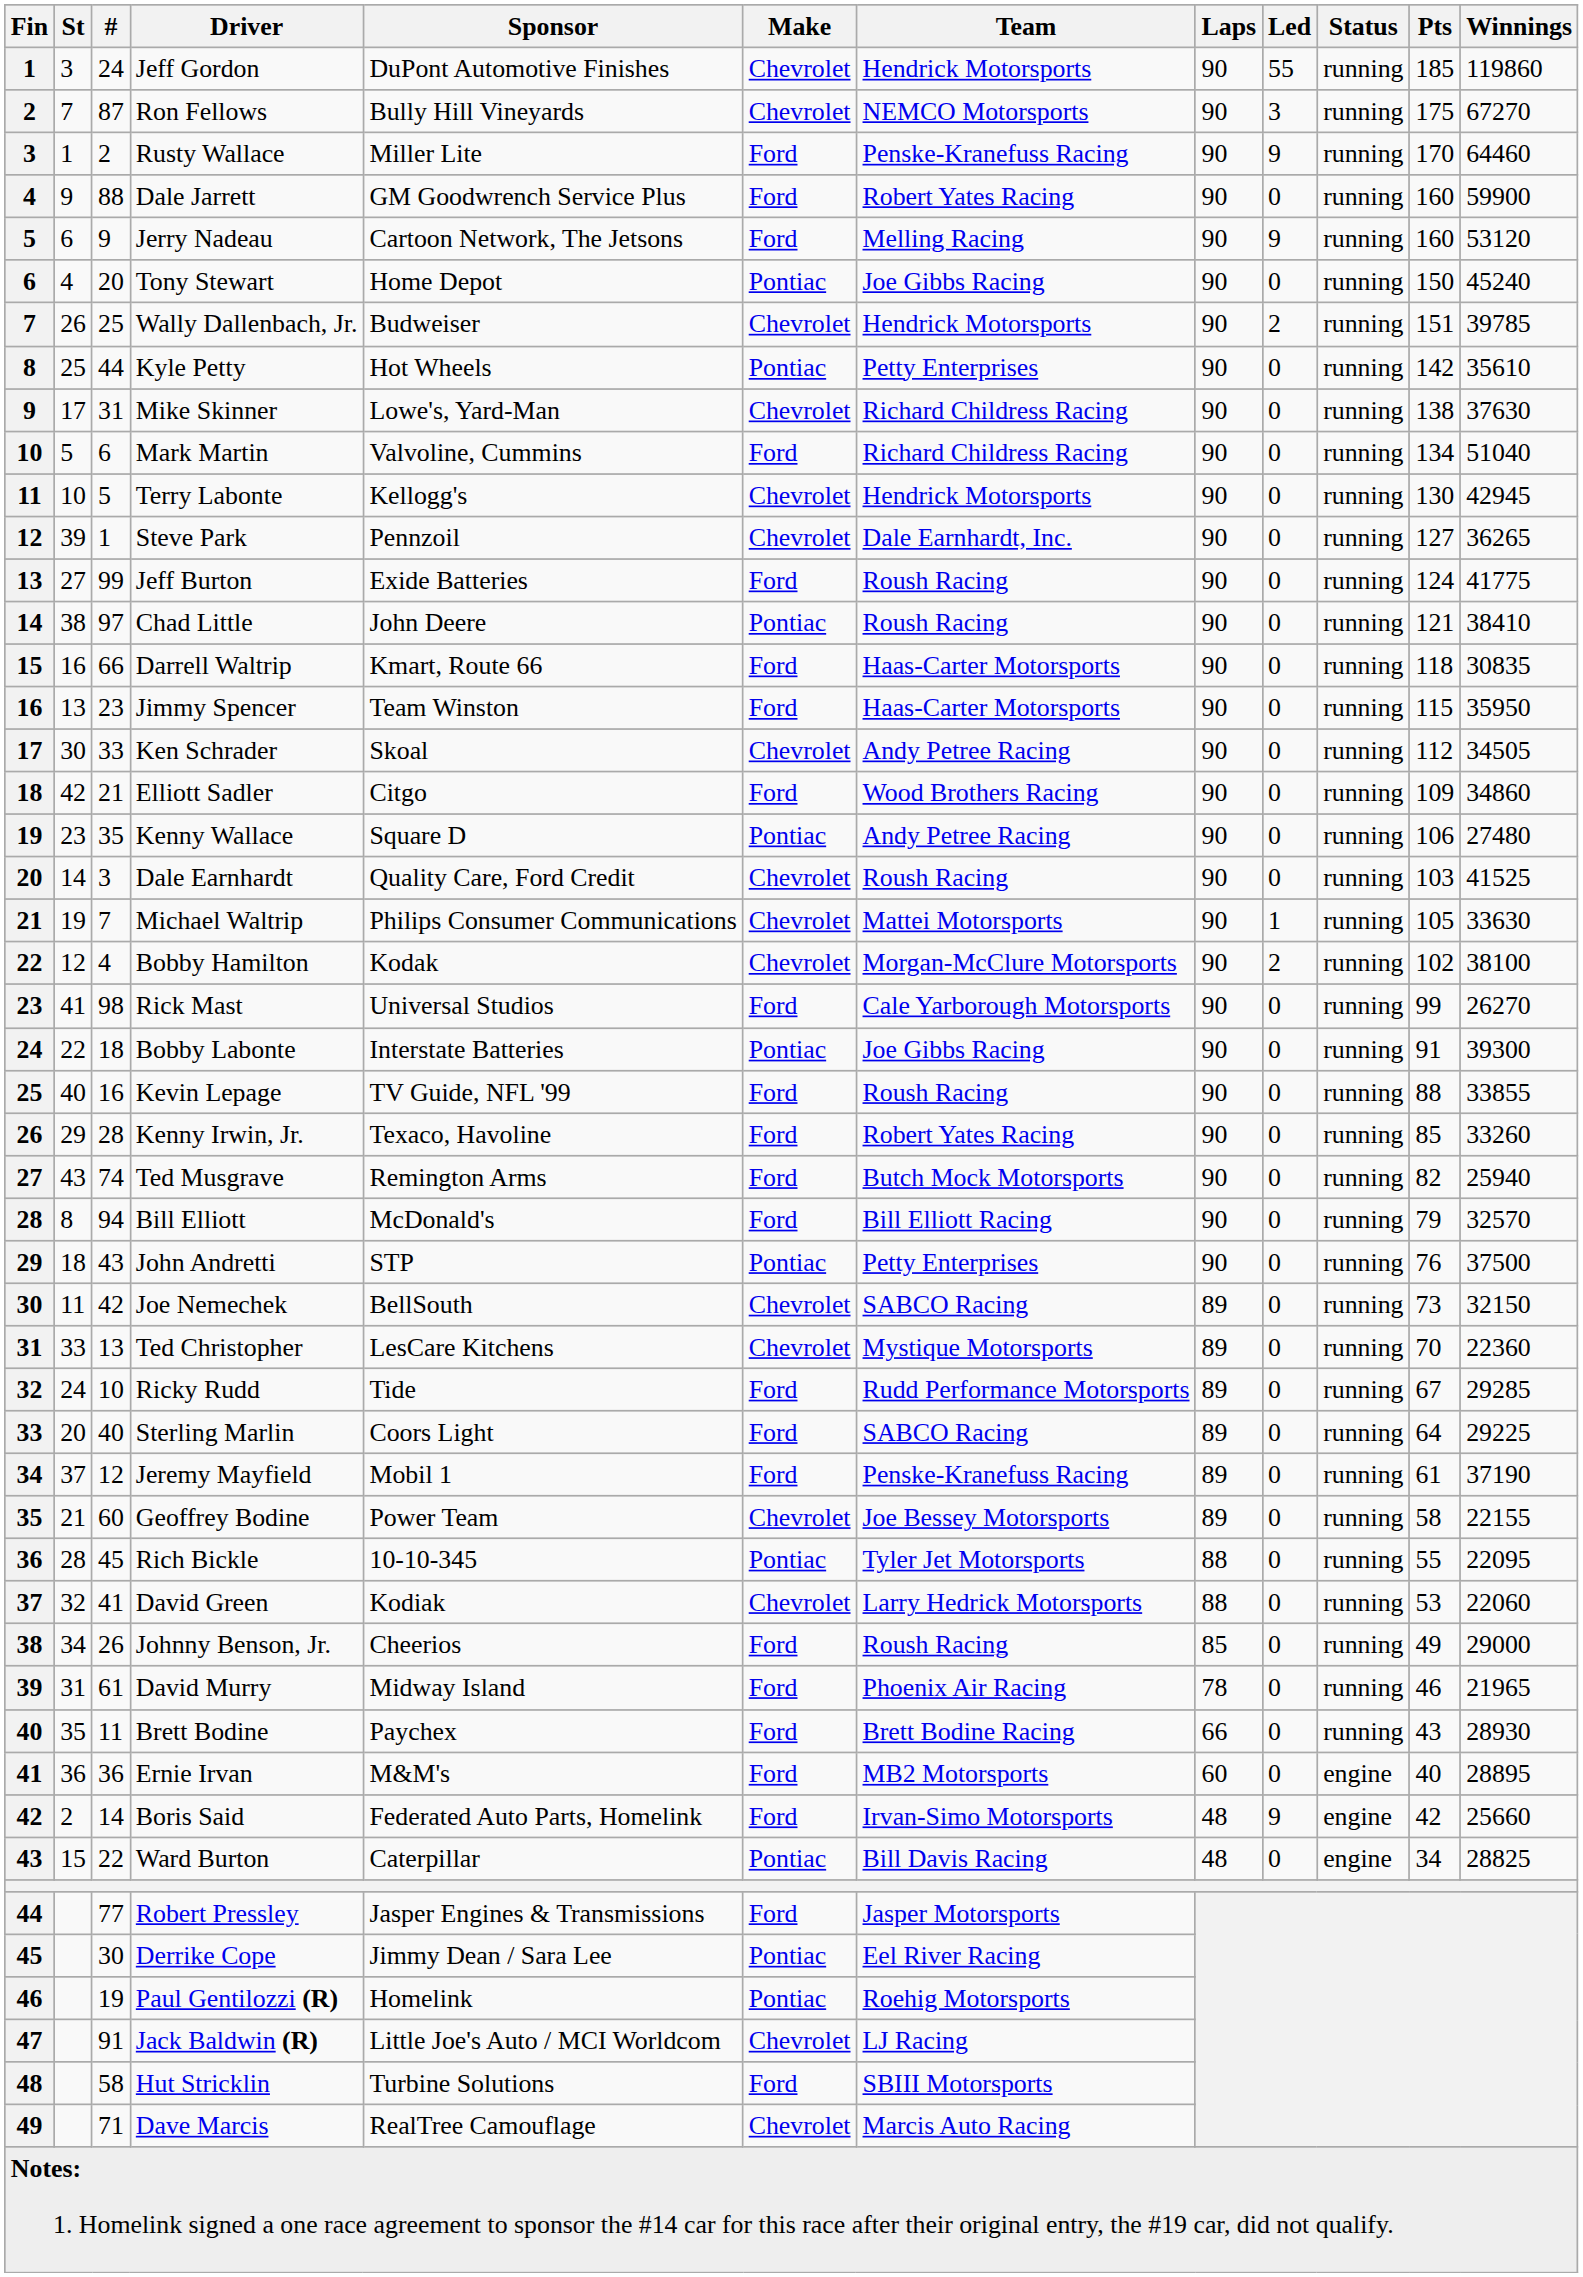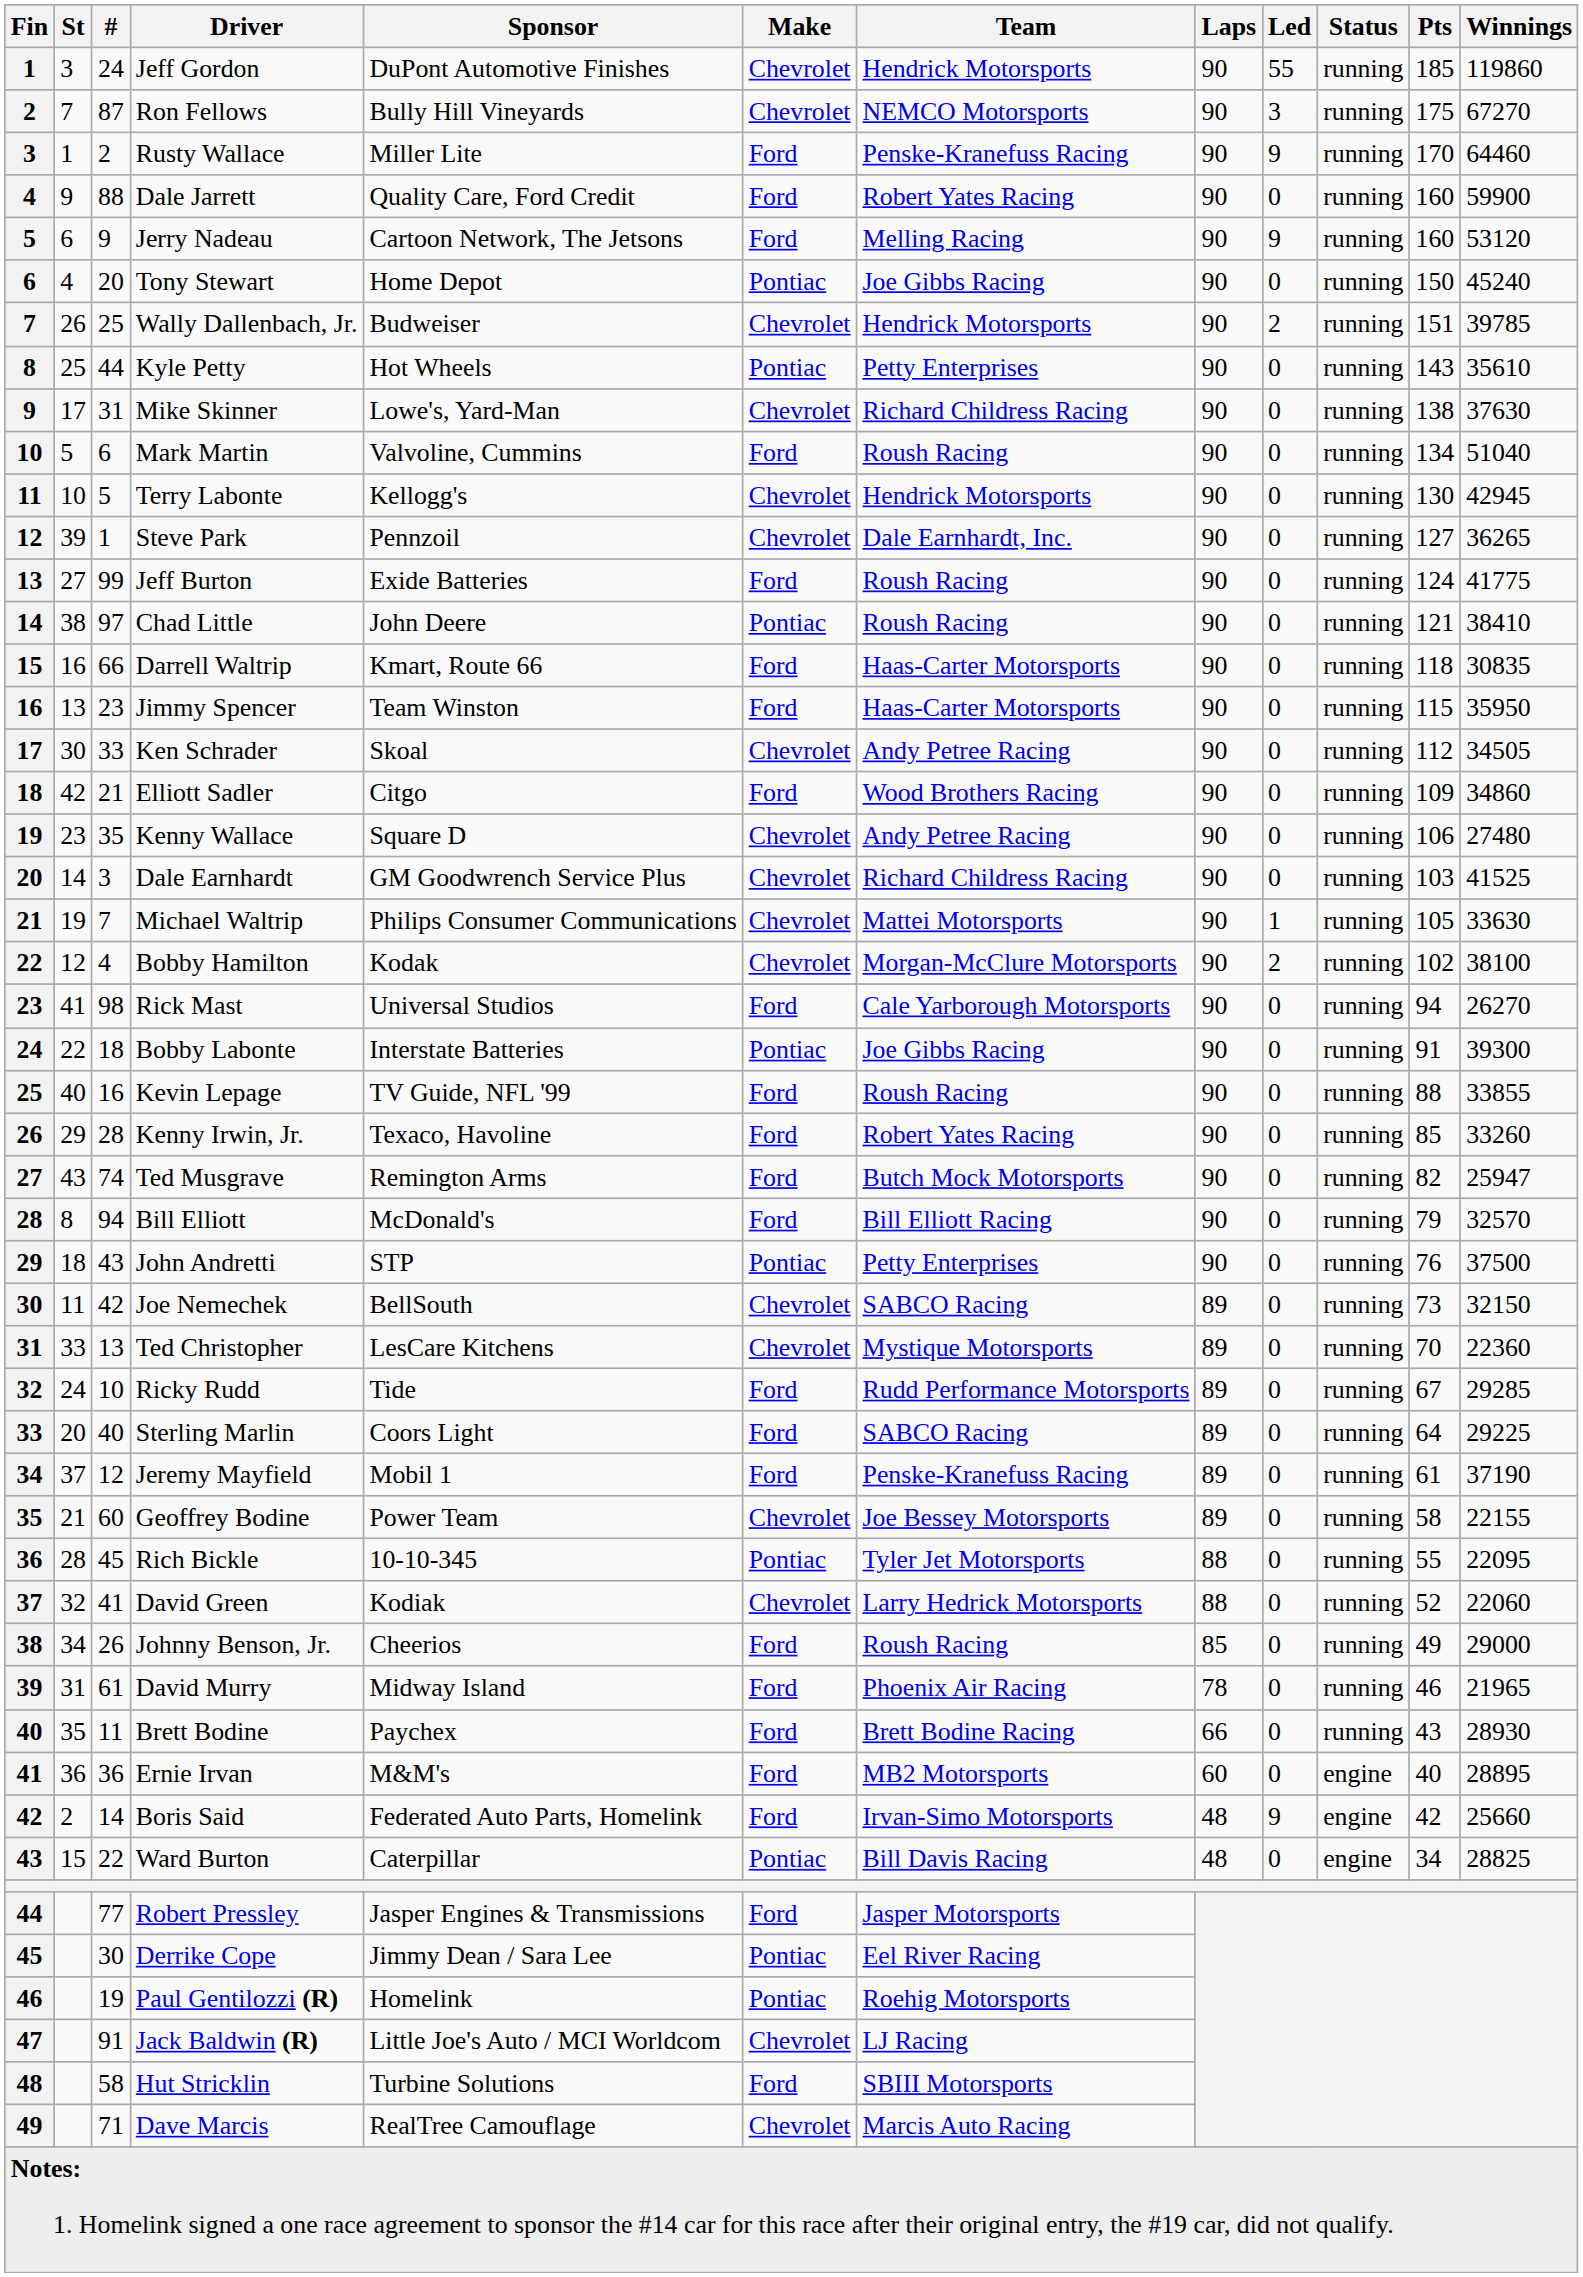(528, 196) GM Goodwrench Service Plus -> (502, 196) Quality Care, Ford Credit
(1435, 366) 142 -> (1435, 366) 143
(995, 452) Richard Childress Racing -> (935, 452) Roush Racing
(787, 835) Pontiac -> (800, 835) Chevrolet
(502, 878) Quality Care, Ford Credit -> (528, 878) GM Goodwrench Service Plus
(935, 878) Roush Racing -> (995, 878) Richard Childress Racing
(1428, 1005) 99 -> (1428, 1005) 94
(1498, 1176) 25940 -> (1498, 1176) 25947
(1428, 1602) 53 -> (1428, 1602) 52
